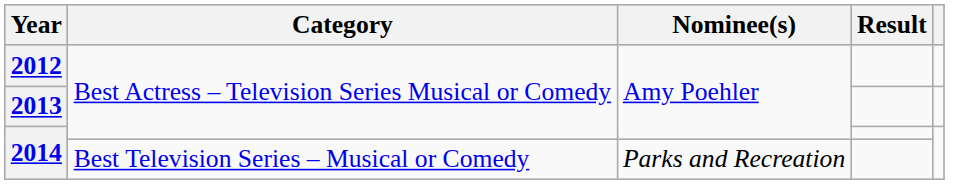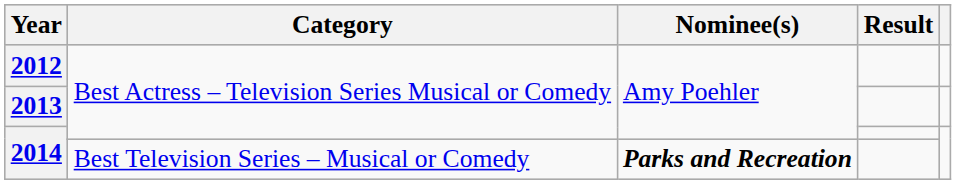(734, 158) normal -> (737, 158) bold
